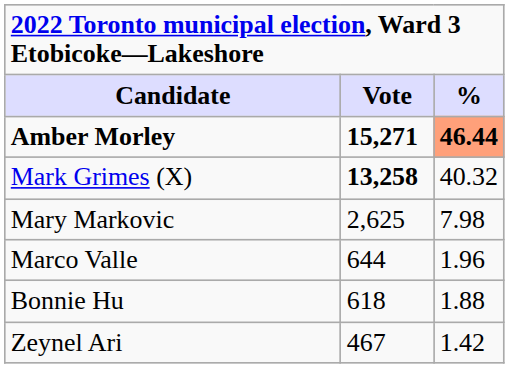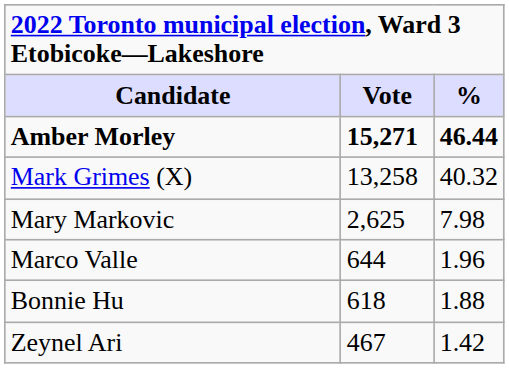(469, 136) lightsalmon background -> (469, 136) no background
(382, 177) bold -> (382, 177) normal
